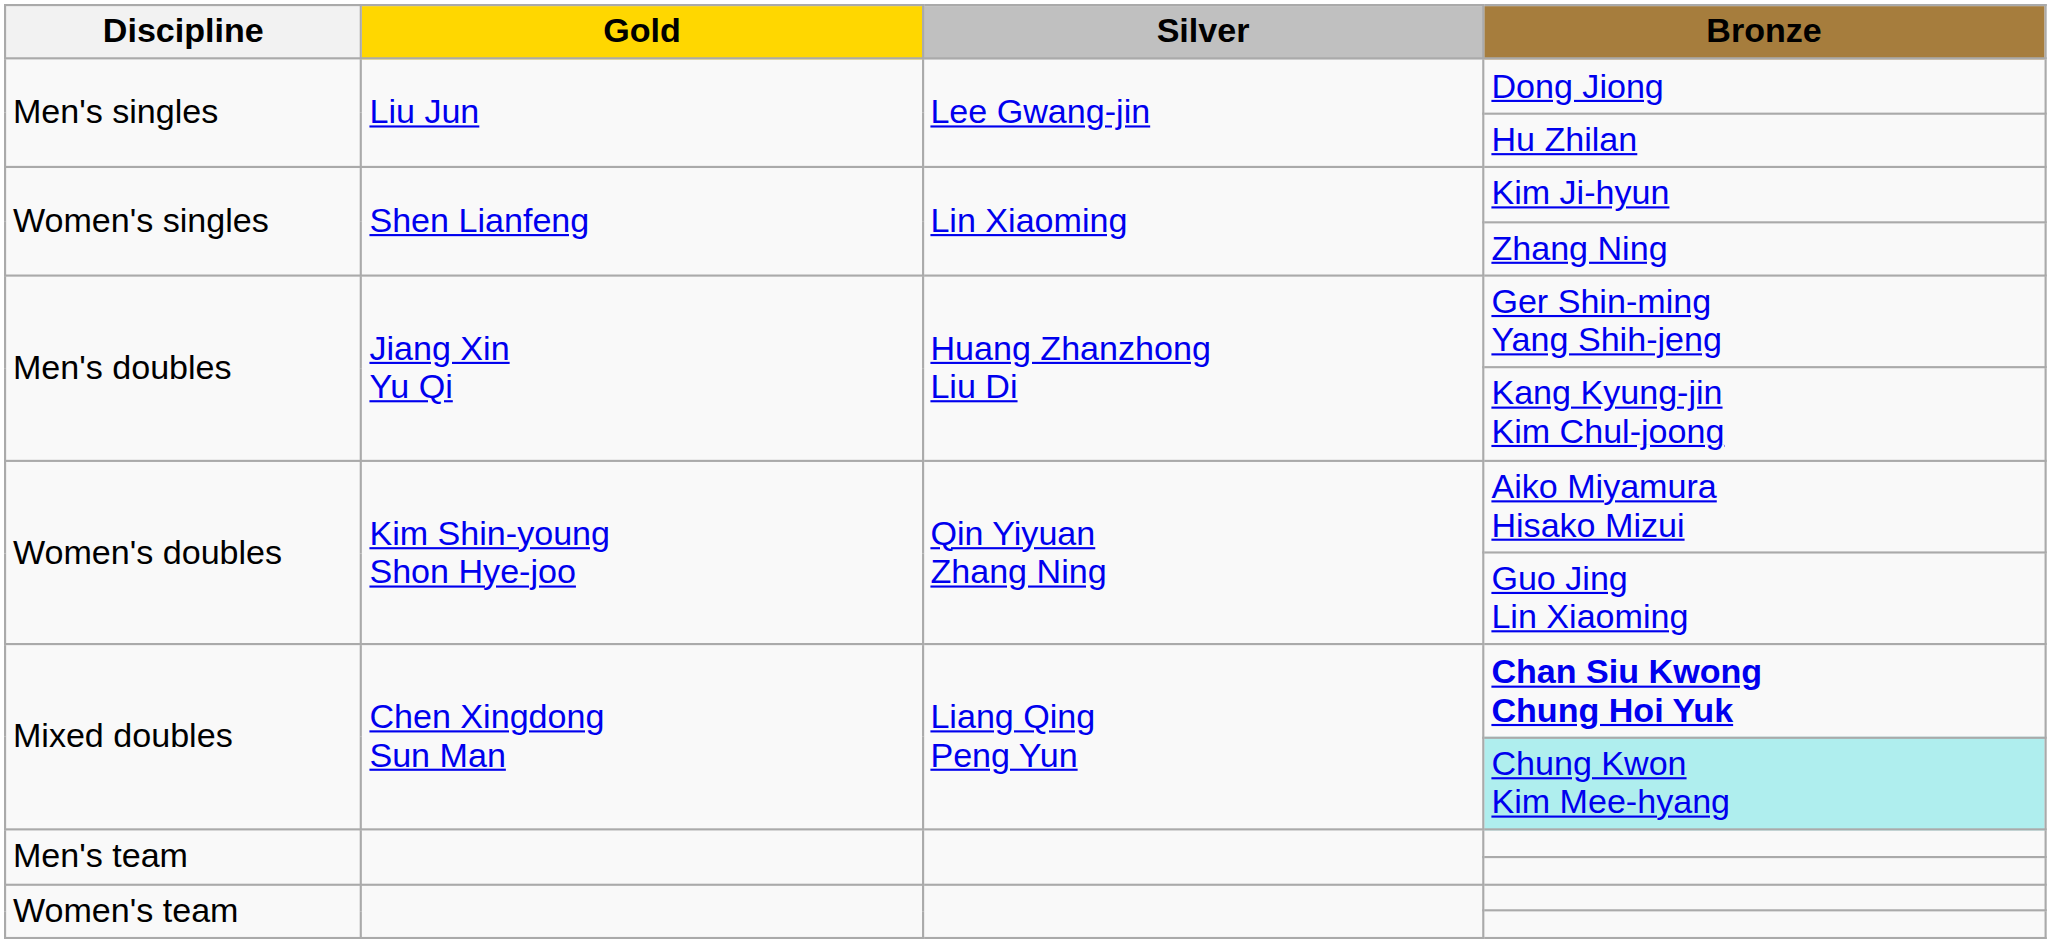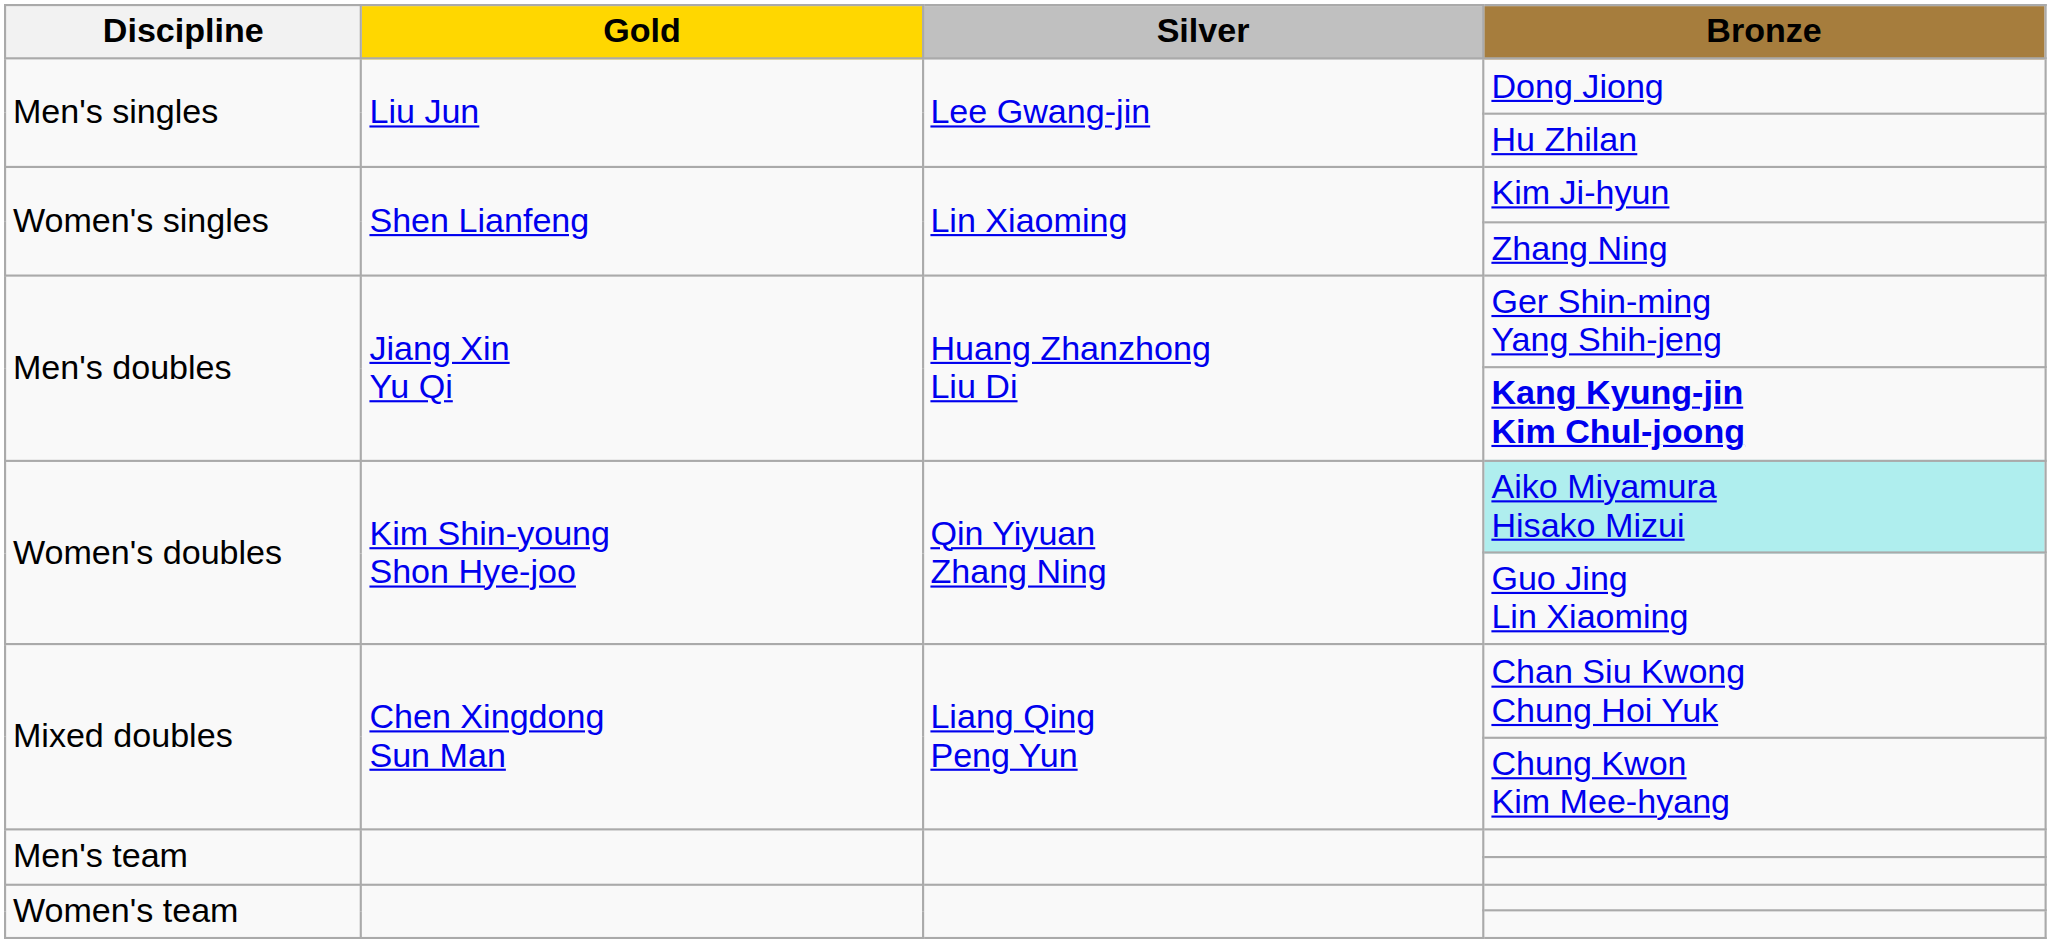(1608, 413) normal -> (1618, 413) bold
(1604, 505) no background -> (1604, 505) paleturquoise background
(1627, 690) bold -> (1618, 690) normal
(1611, 782) paleturquoise background -> (1611, 782) no background
